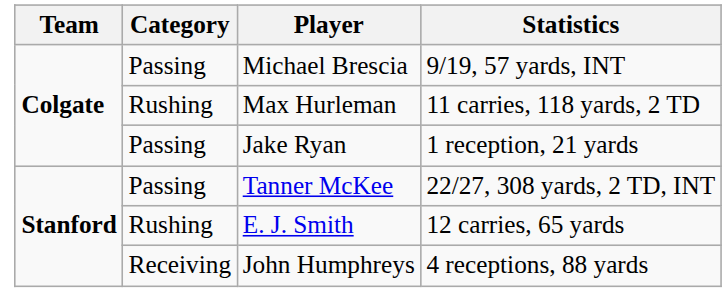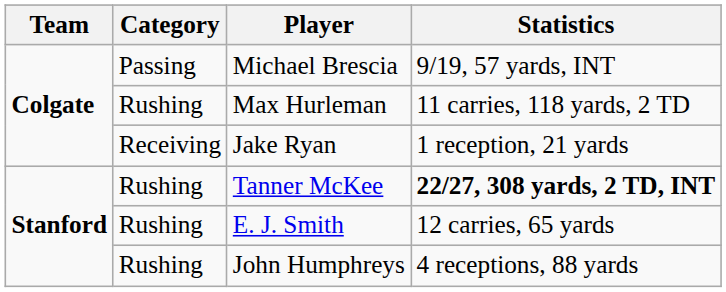(167, 145) Passing -> (170, 145) Receiving
(167, 185) Passing -> (161, 185) Rushing
(571, 185) normal -> (566, 185) bold
(180, 265) Receiving -> (161, 265) Rushing
